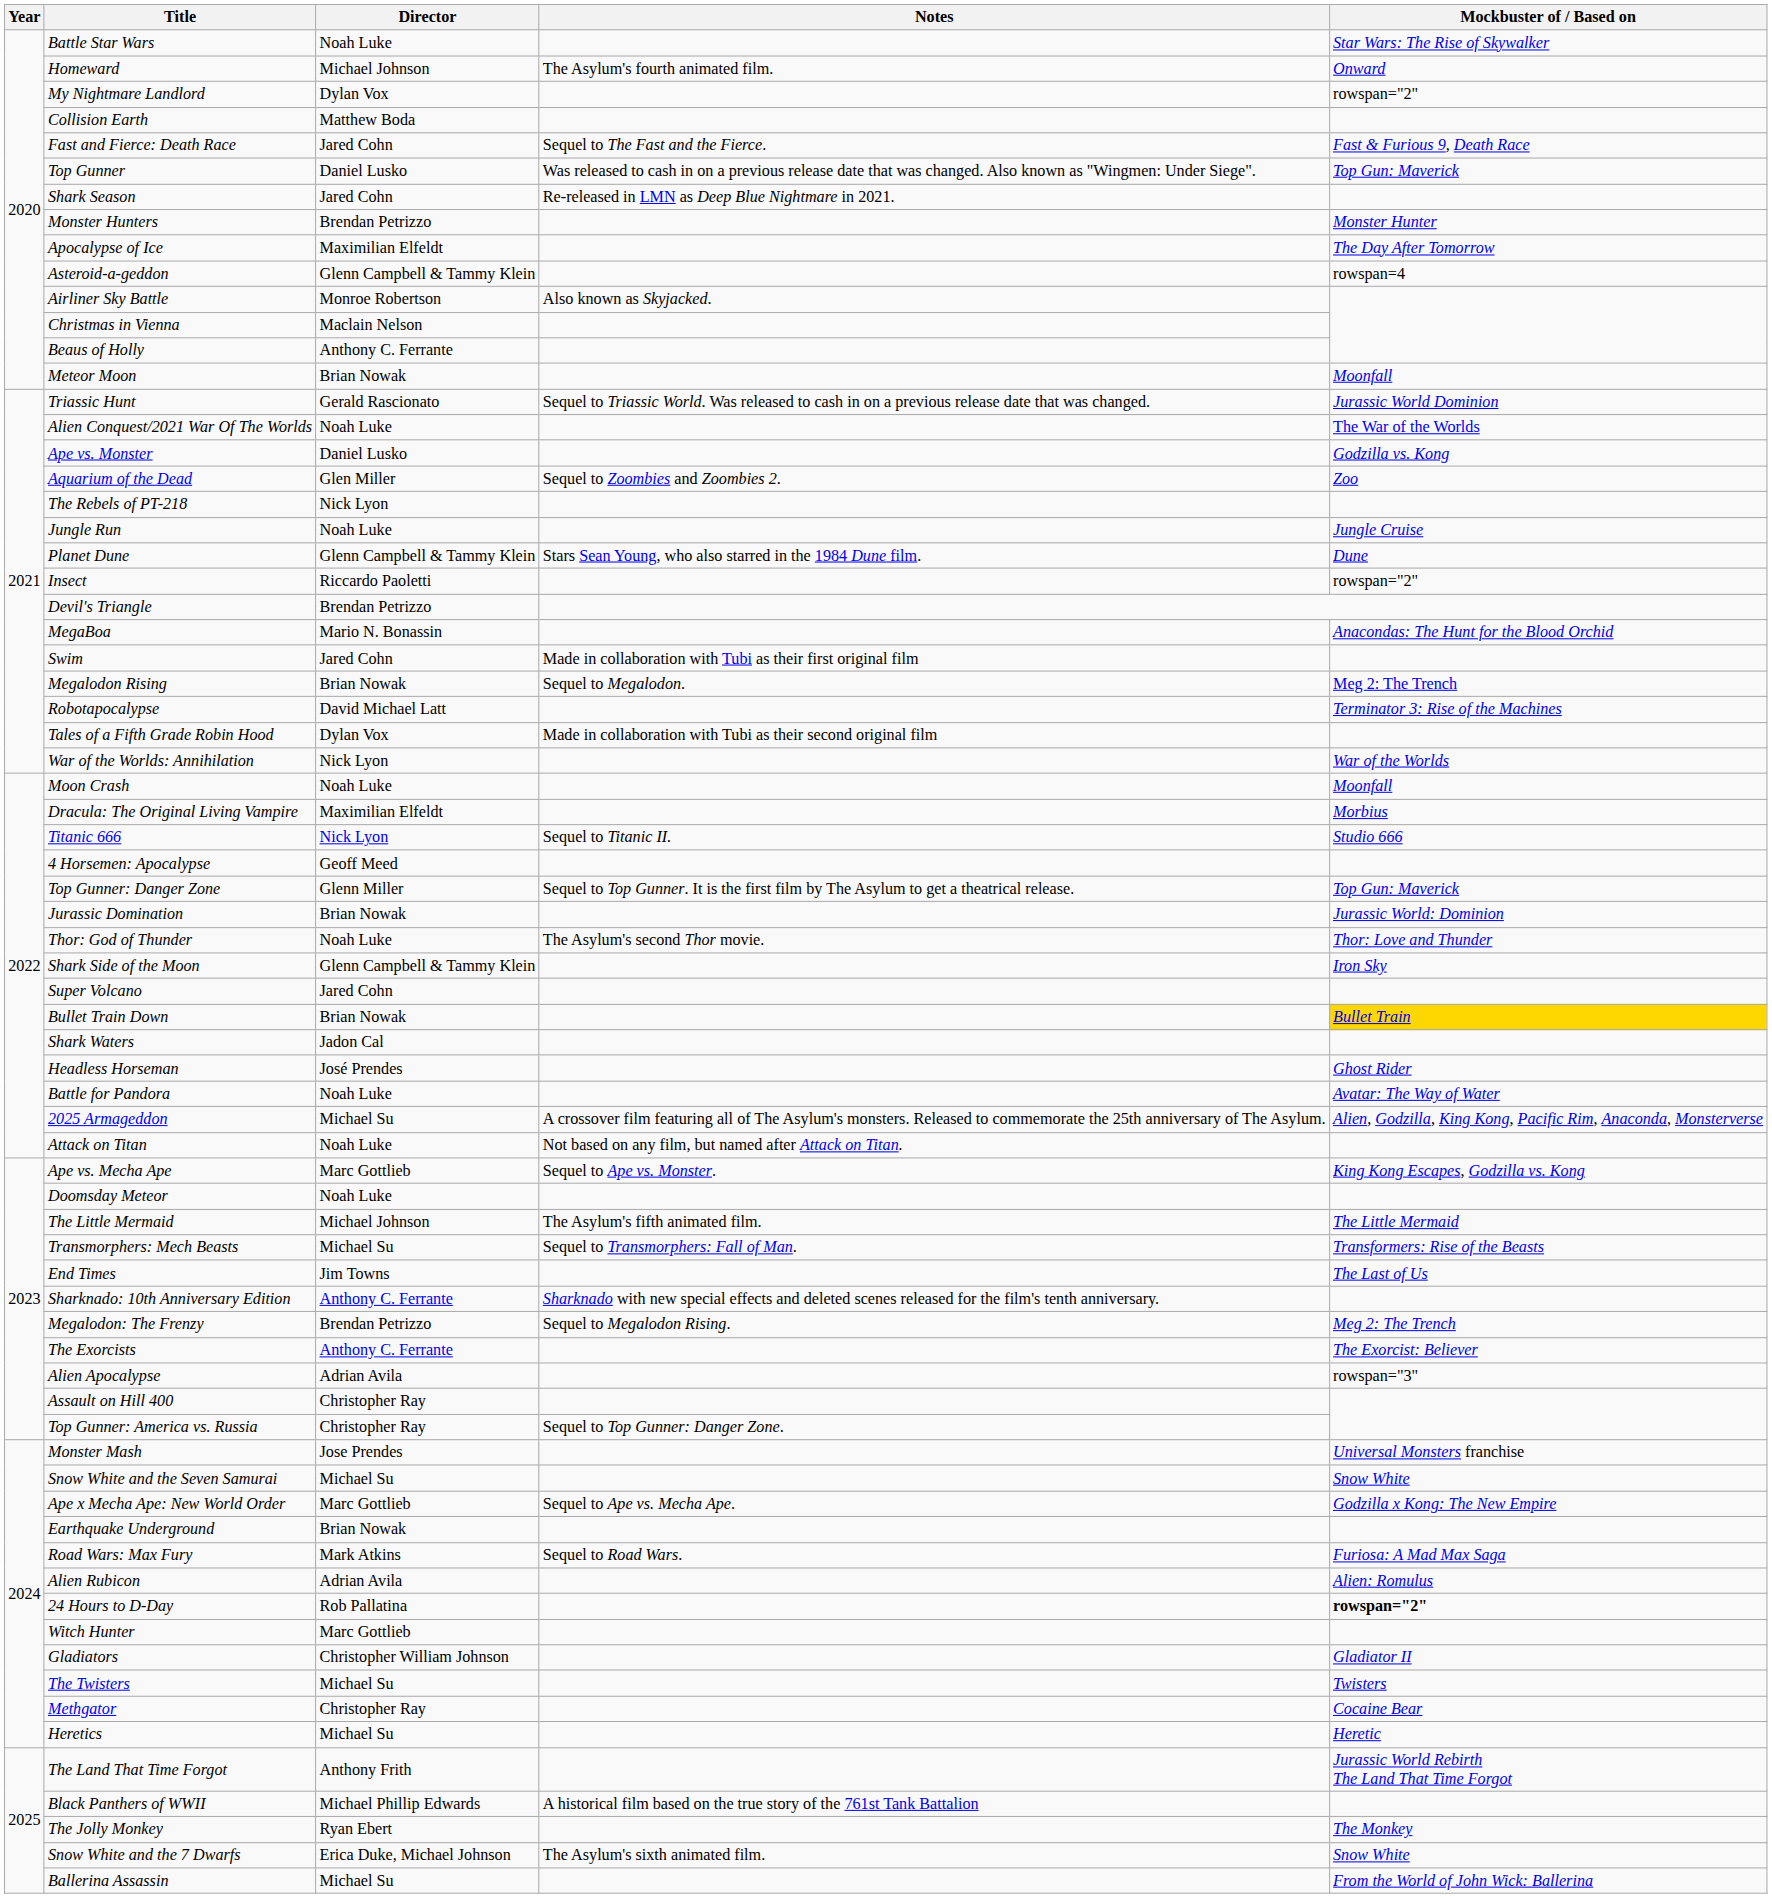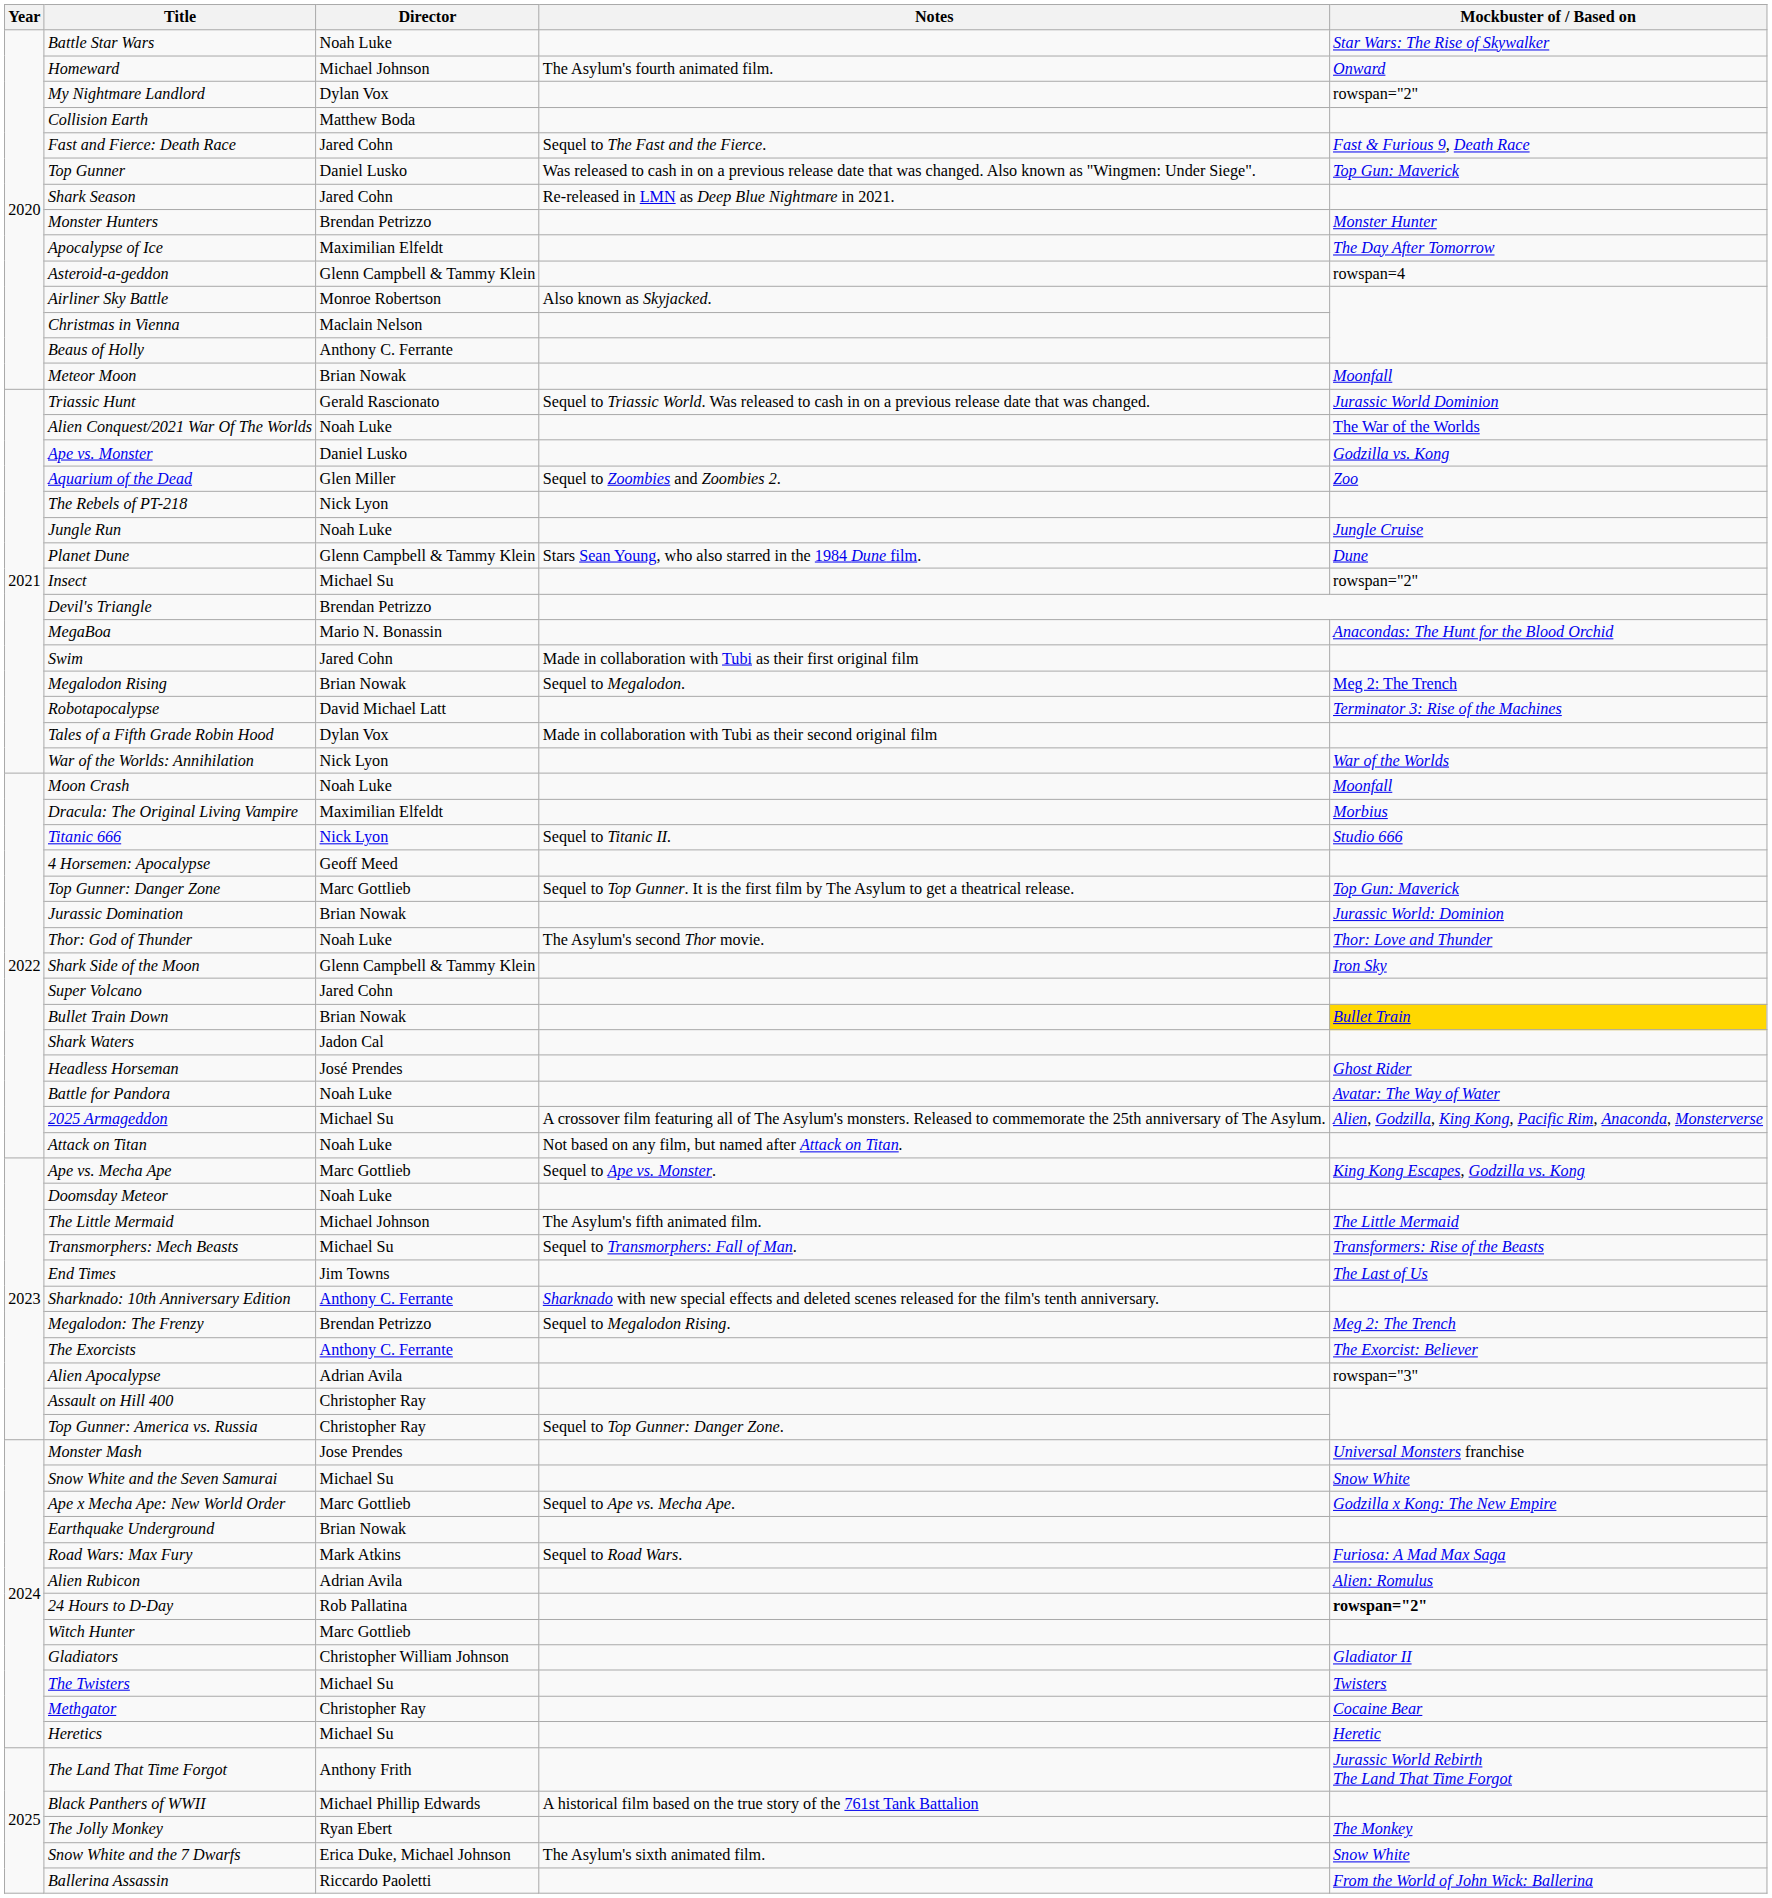(375, 581) Riccardo Paoletti -> (357, 581) Michael Su
(362, 888) Glenn Miller -> (365, 888) Marc Gottlieb
(357, 1880) Michael Su -> (375, 1880) Riccardo Paoletti
